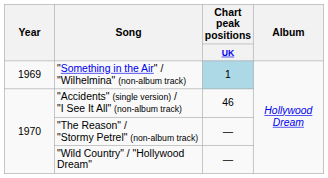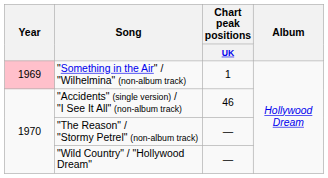(29, 74) no background -> (29, 74) pink background
(228, 74) lightblue background -> (228, 74) no background
